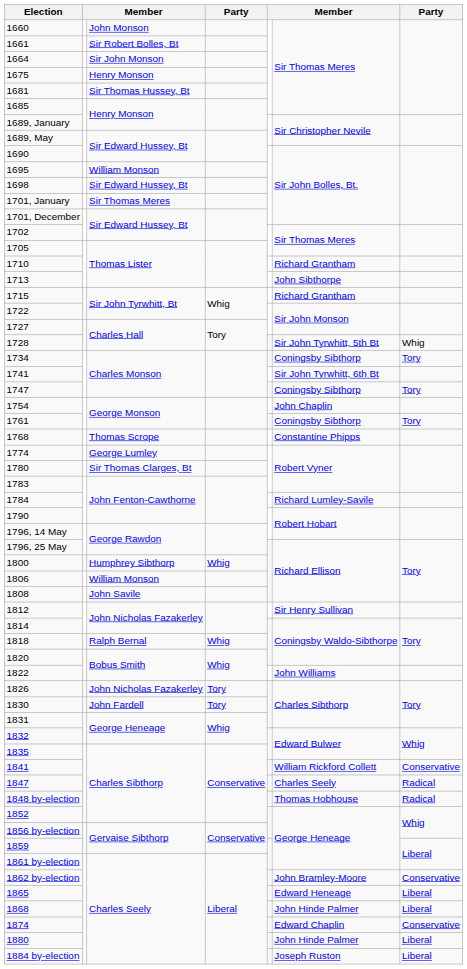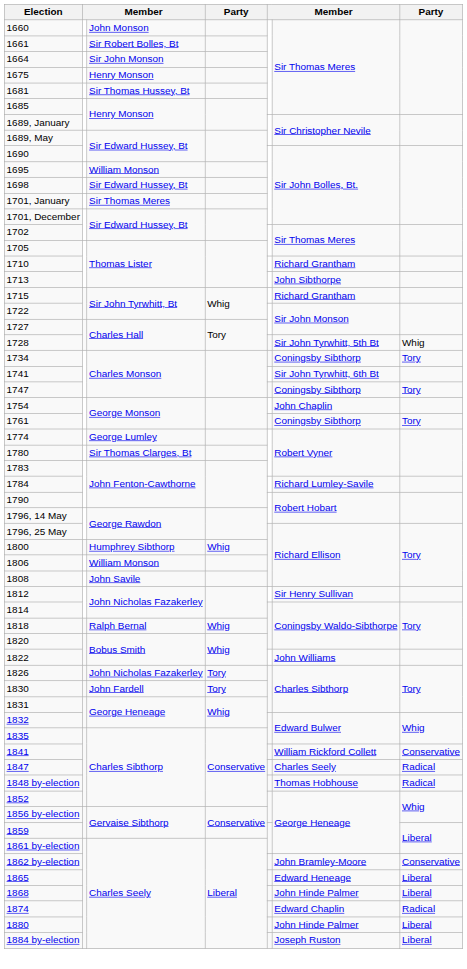- row: (18, 437)
(431, 924) Conservative -> (419, 909) Radical
